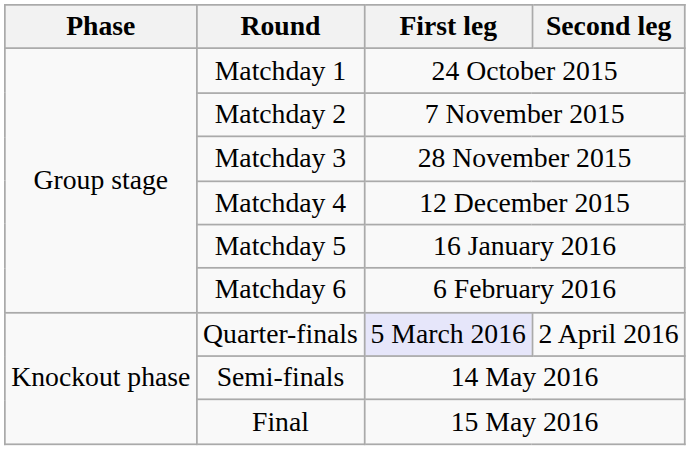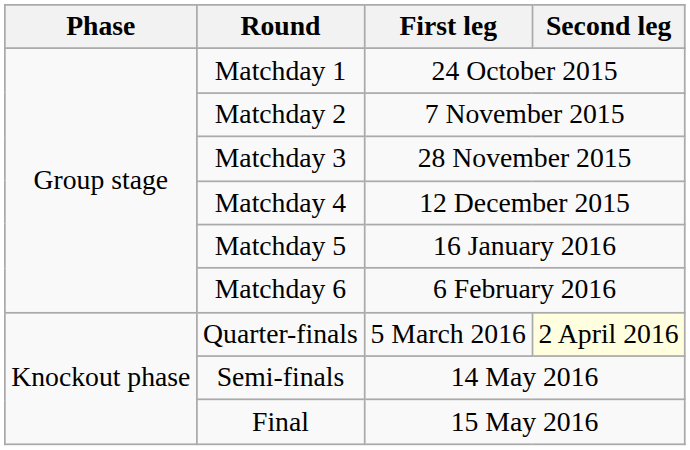(448, 333) lavender background -> (448, 333) no background
(609, 333) no background -> (609, 333) lightyellow background
